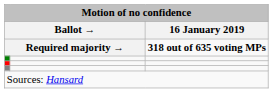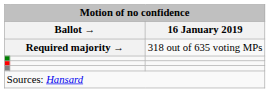(207, 47) bold -> (205, 47) normal
